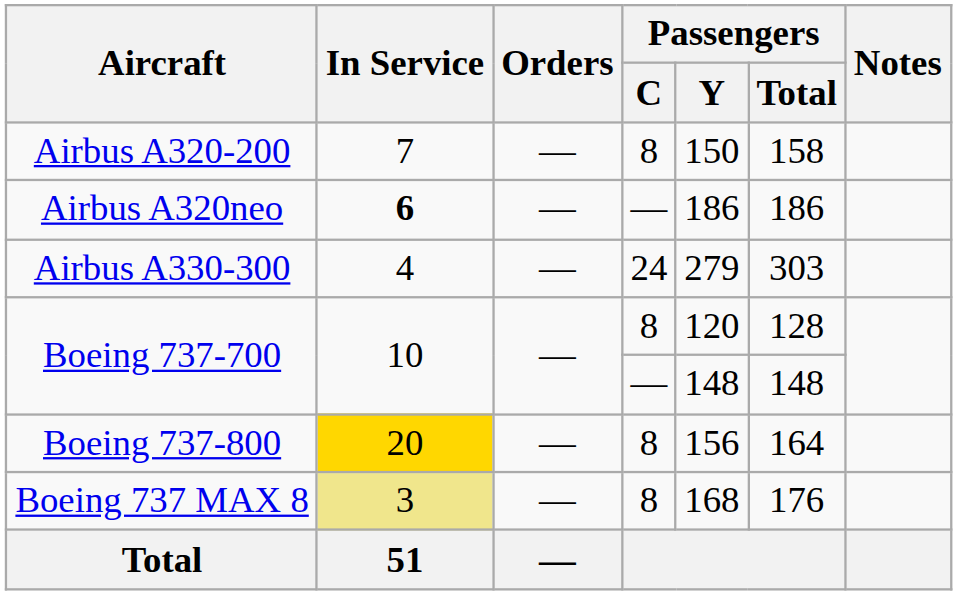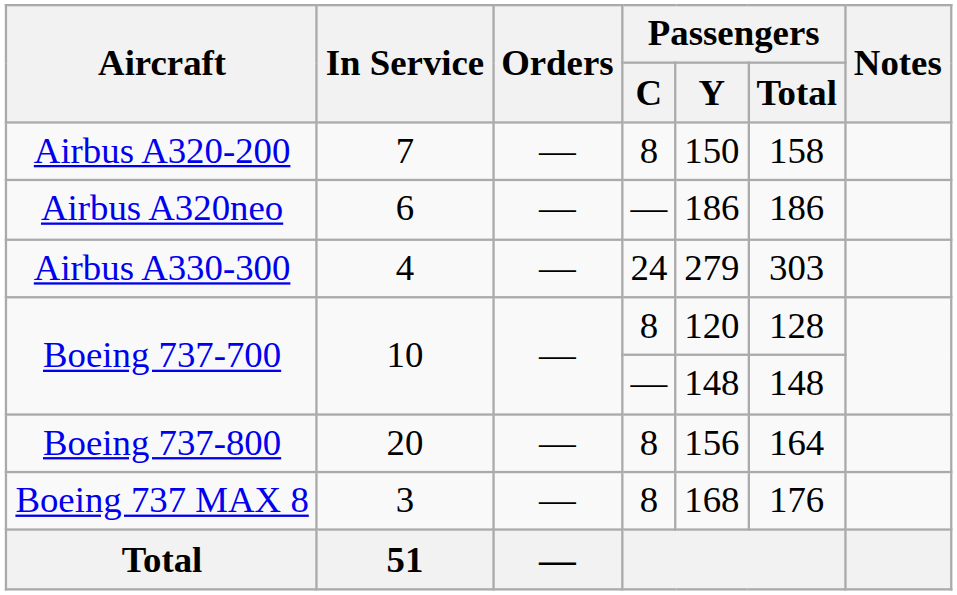(405, 208) bold -> (405, 208) normal
(405, 442) gold background -> (405, 442) no background
(405, 500) khaki background -> (405, 500) no background
